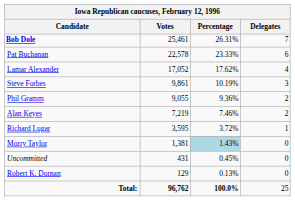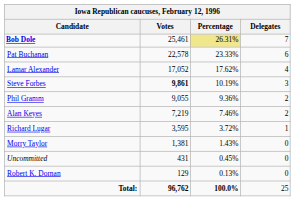(227, 40) no background -> (227, 40) khaki background
(180, 84) normal -> (180, 84) bold
(229, 143) lightblue background -> (229, 143) no background
